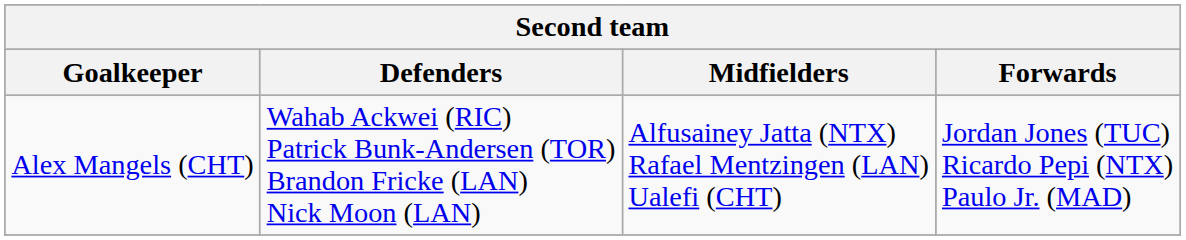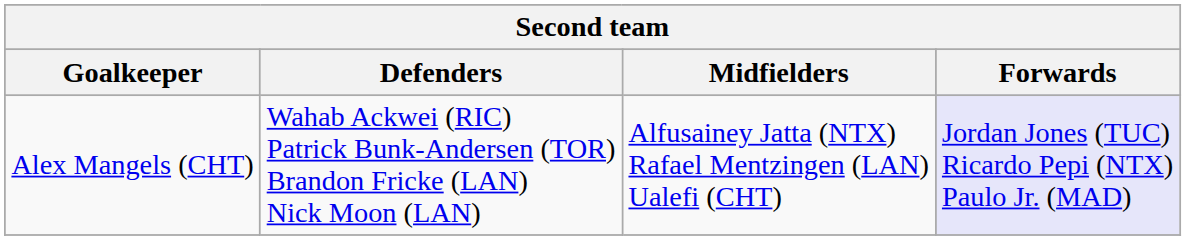(1058, 164) no background -> (1058, 164) lavender background
